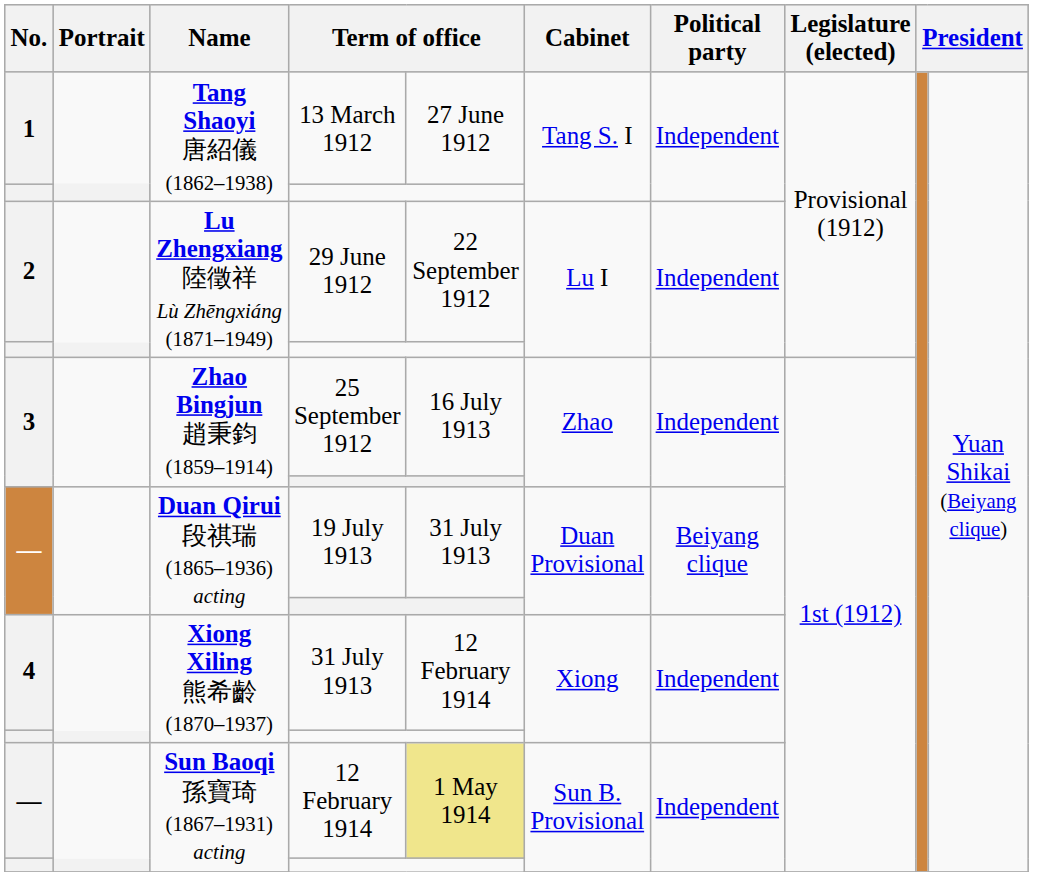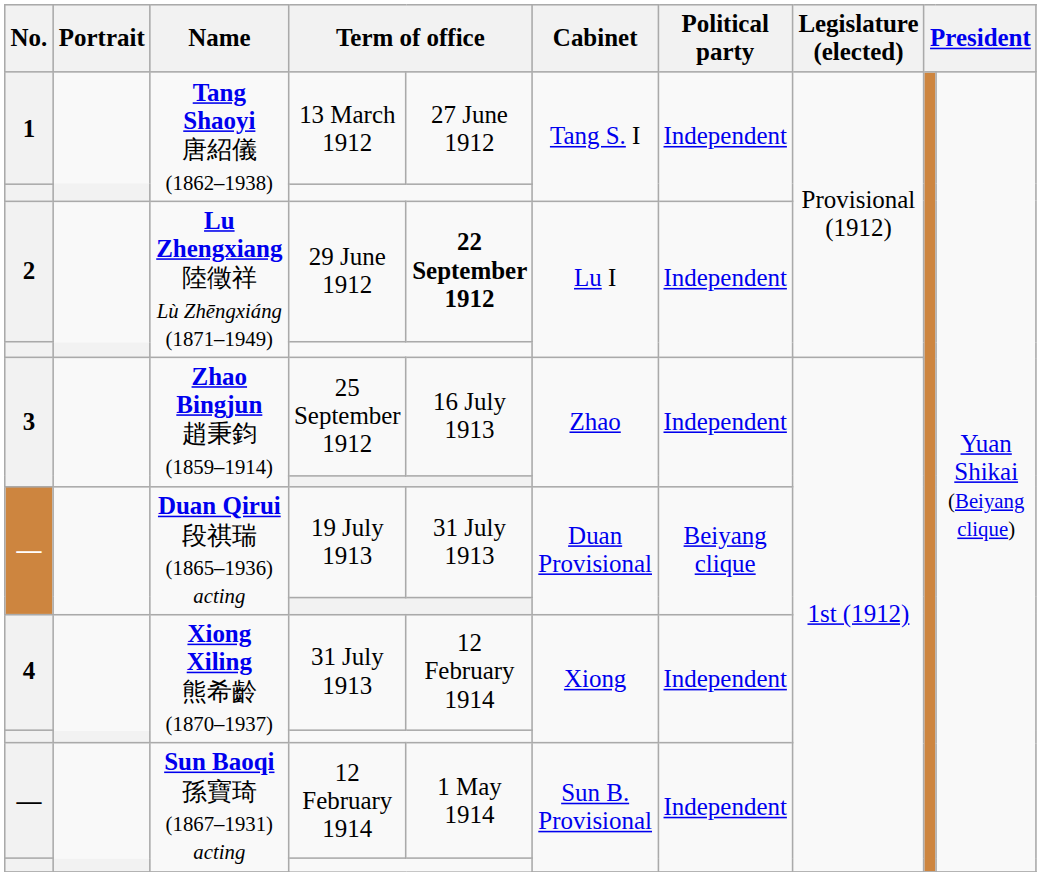(466, 271) normal -> (470, 271) bold
(466, 800) khaki background -> (469, 800) no background
